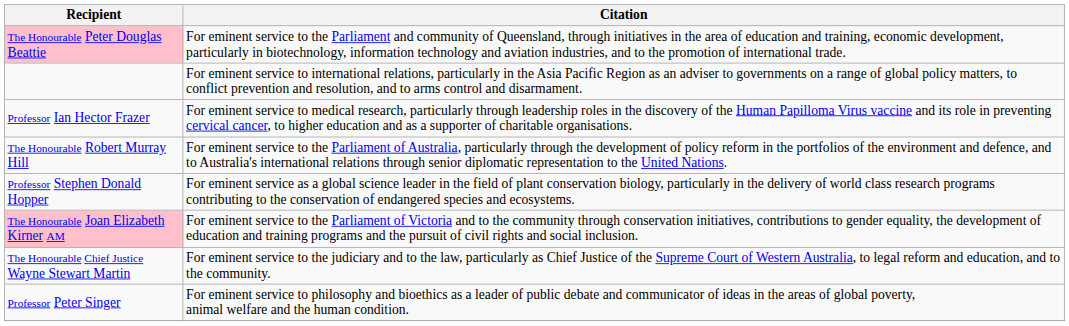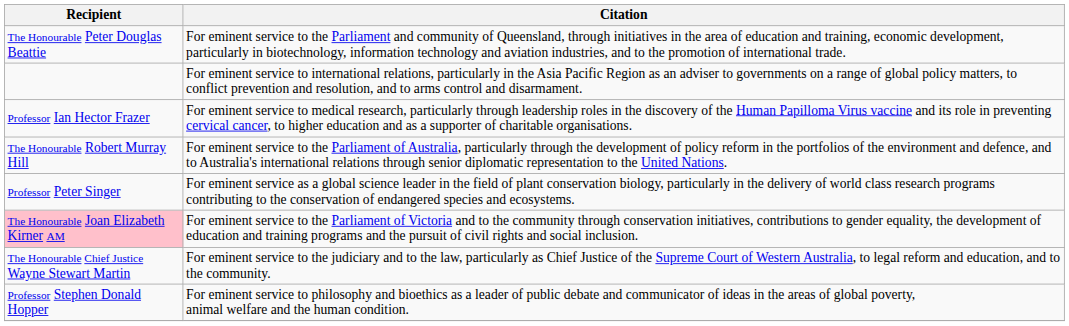(85, 44) pink background -> (85, 44) no background
(74, 191) Professor Stephen Donald Hopper -> (64, 191) Professor Peter Singer
(64, 302) Professor Peter Singer -> (74, 302) Professor Stephen Donald Hopper
